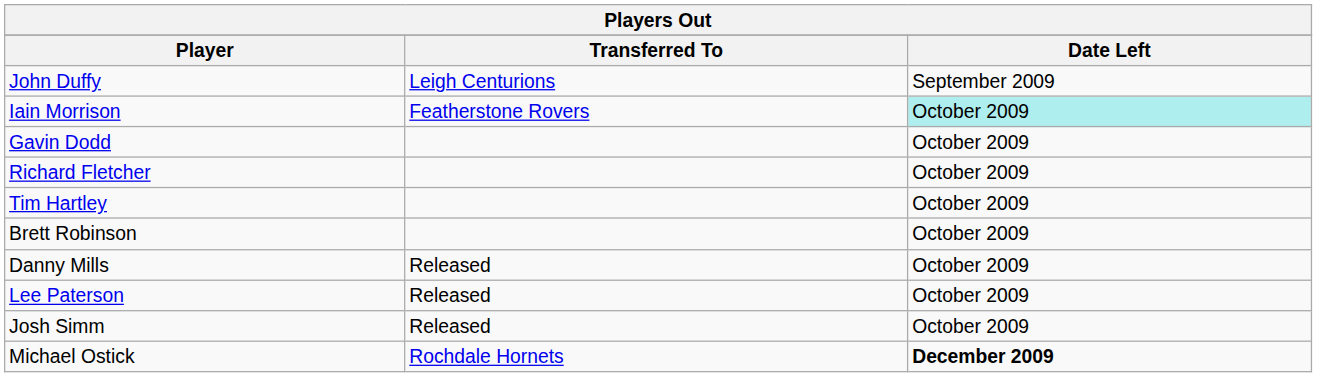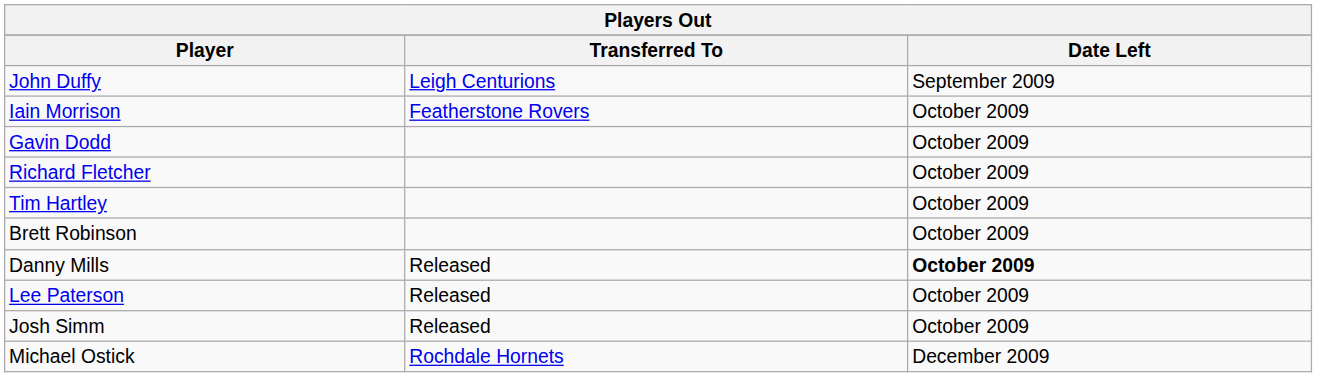(971, 112) paleturquoise background -> (971, 112) no background
(971, 265) normal -> (973, 265) bold
(983, 356) bold -> (981, 356) normal
